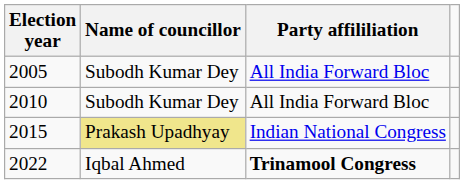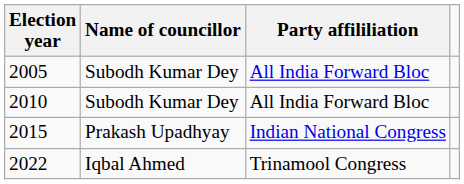(157, 132) khaki background -> (157, 132) no background
(333, 163) bold -> (328, 163) normal
